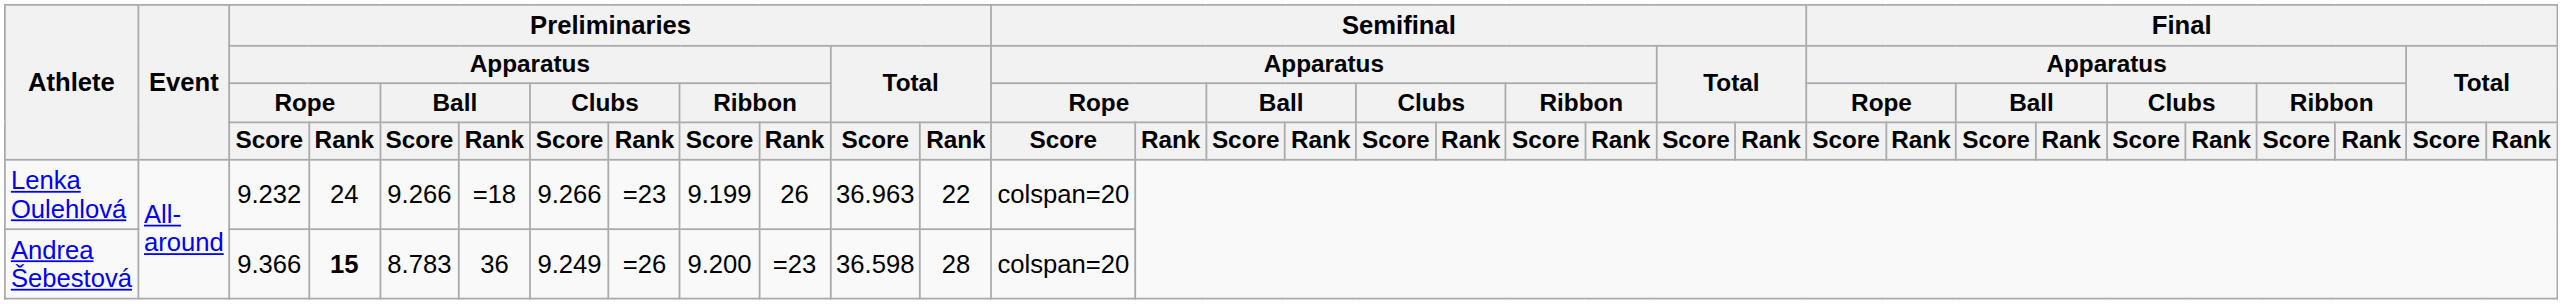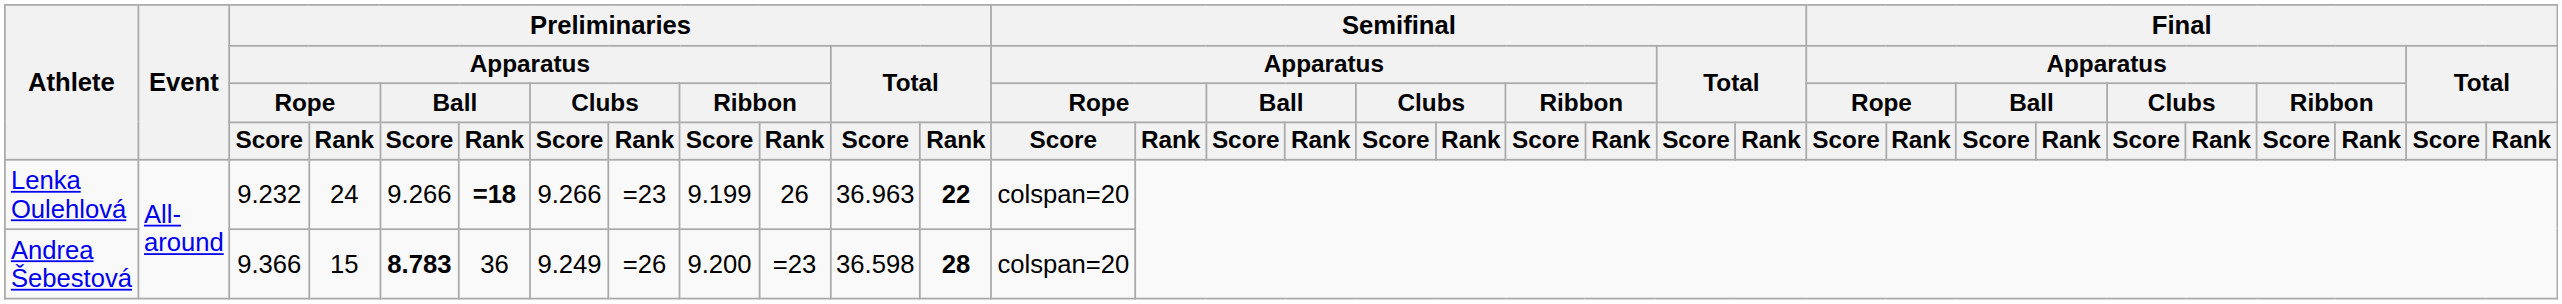(494, 195) normal -> (494, 195) bold
(956, 195) normal -> (956, 195) bold
(344, 264) bold -> (344, 264) normal
(419, 264) normal -> (419, 264) bold
(956, 264) normal -> (956, 264) bold
